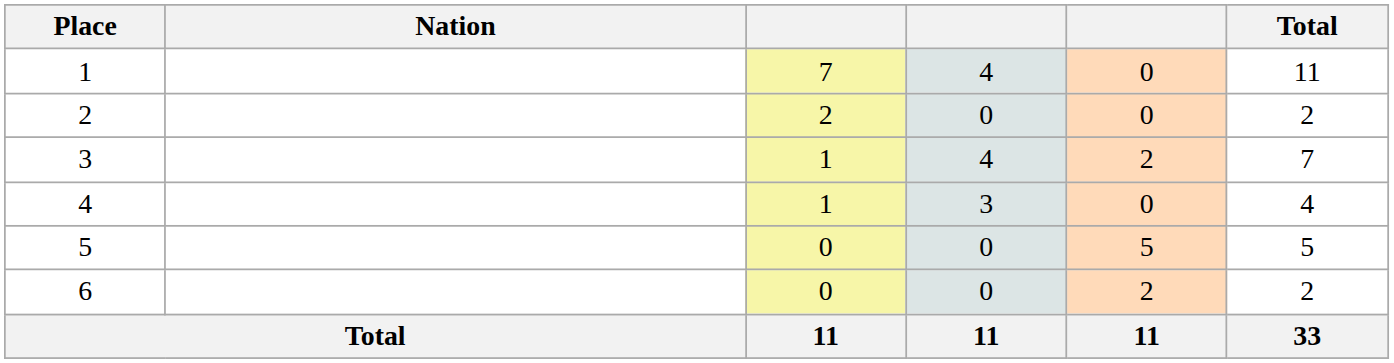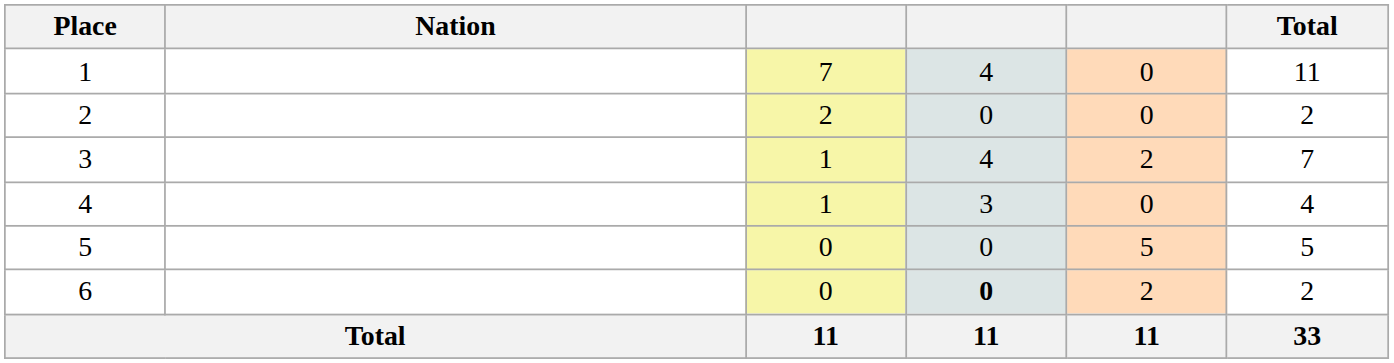(986, 291) normal -> (986, 291) bold
